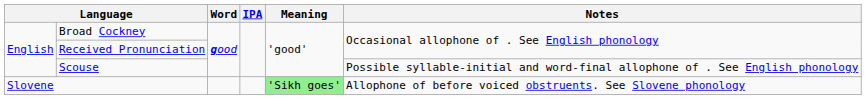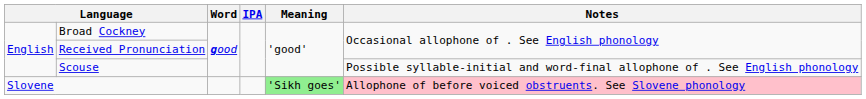(546, 85) no background -> (546, 85) pink background
